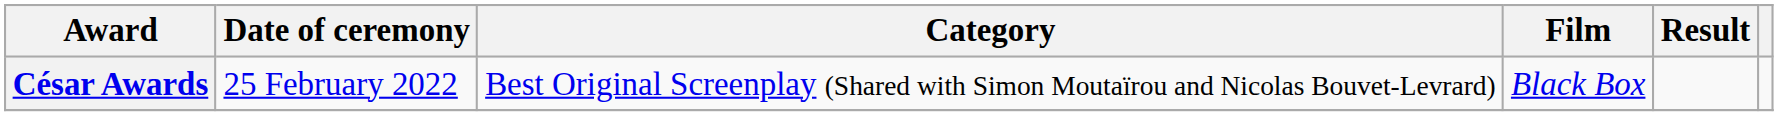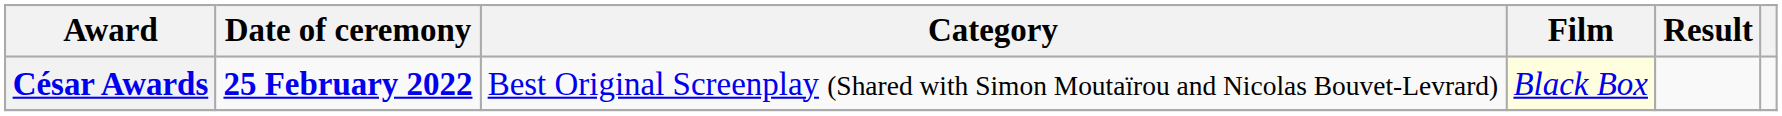(341, 82) normal -> (348, 82) bold
(1578, 82) no background -> (1581, 82) lightyellow background
